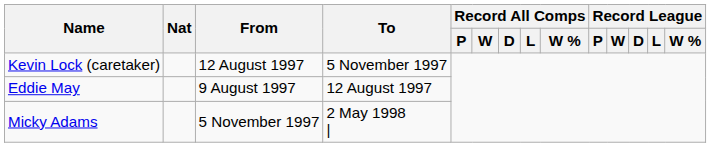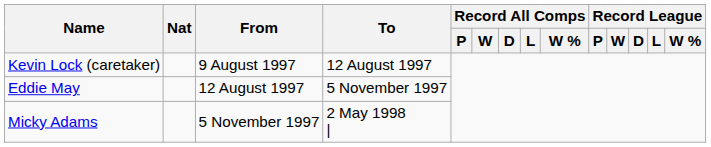(251, 64) 12 August 1997 -> (247, 64) 9 August 1997
(387, 64) 5 November 1997 -> (379, 64) 12 August 1997
(247, 88) 9 August 1997 -> (251, 88) 12 August 1997
(379, 88) 12 August 1997 -> (387, 88) 5 November 1997
